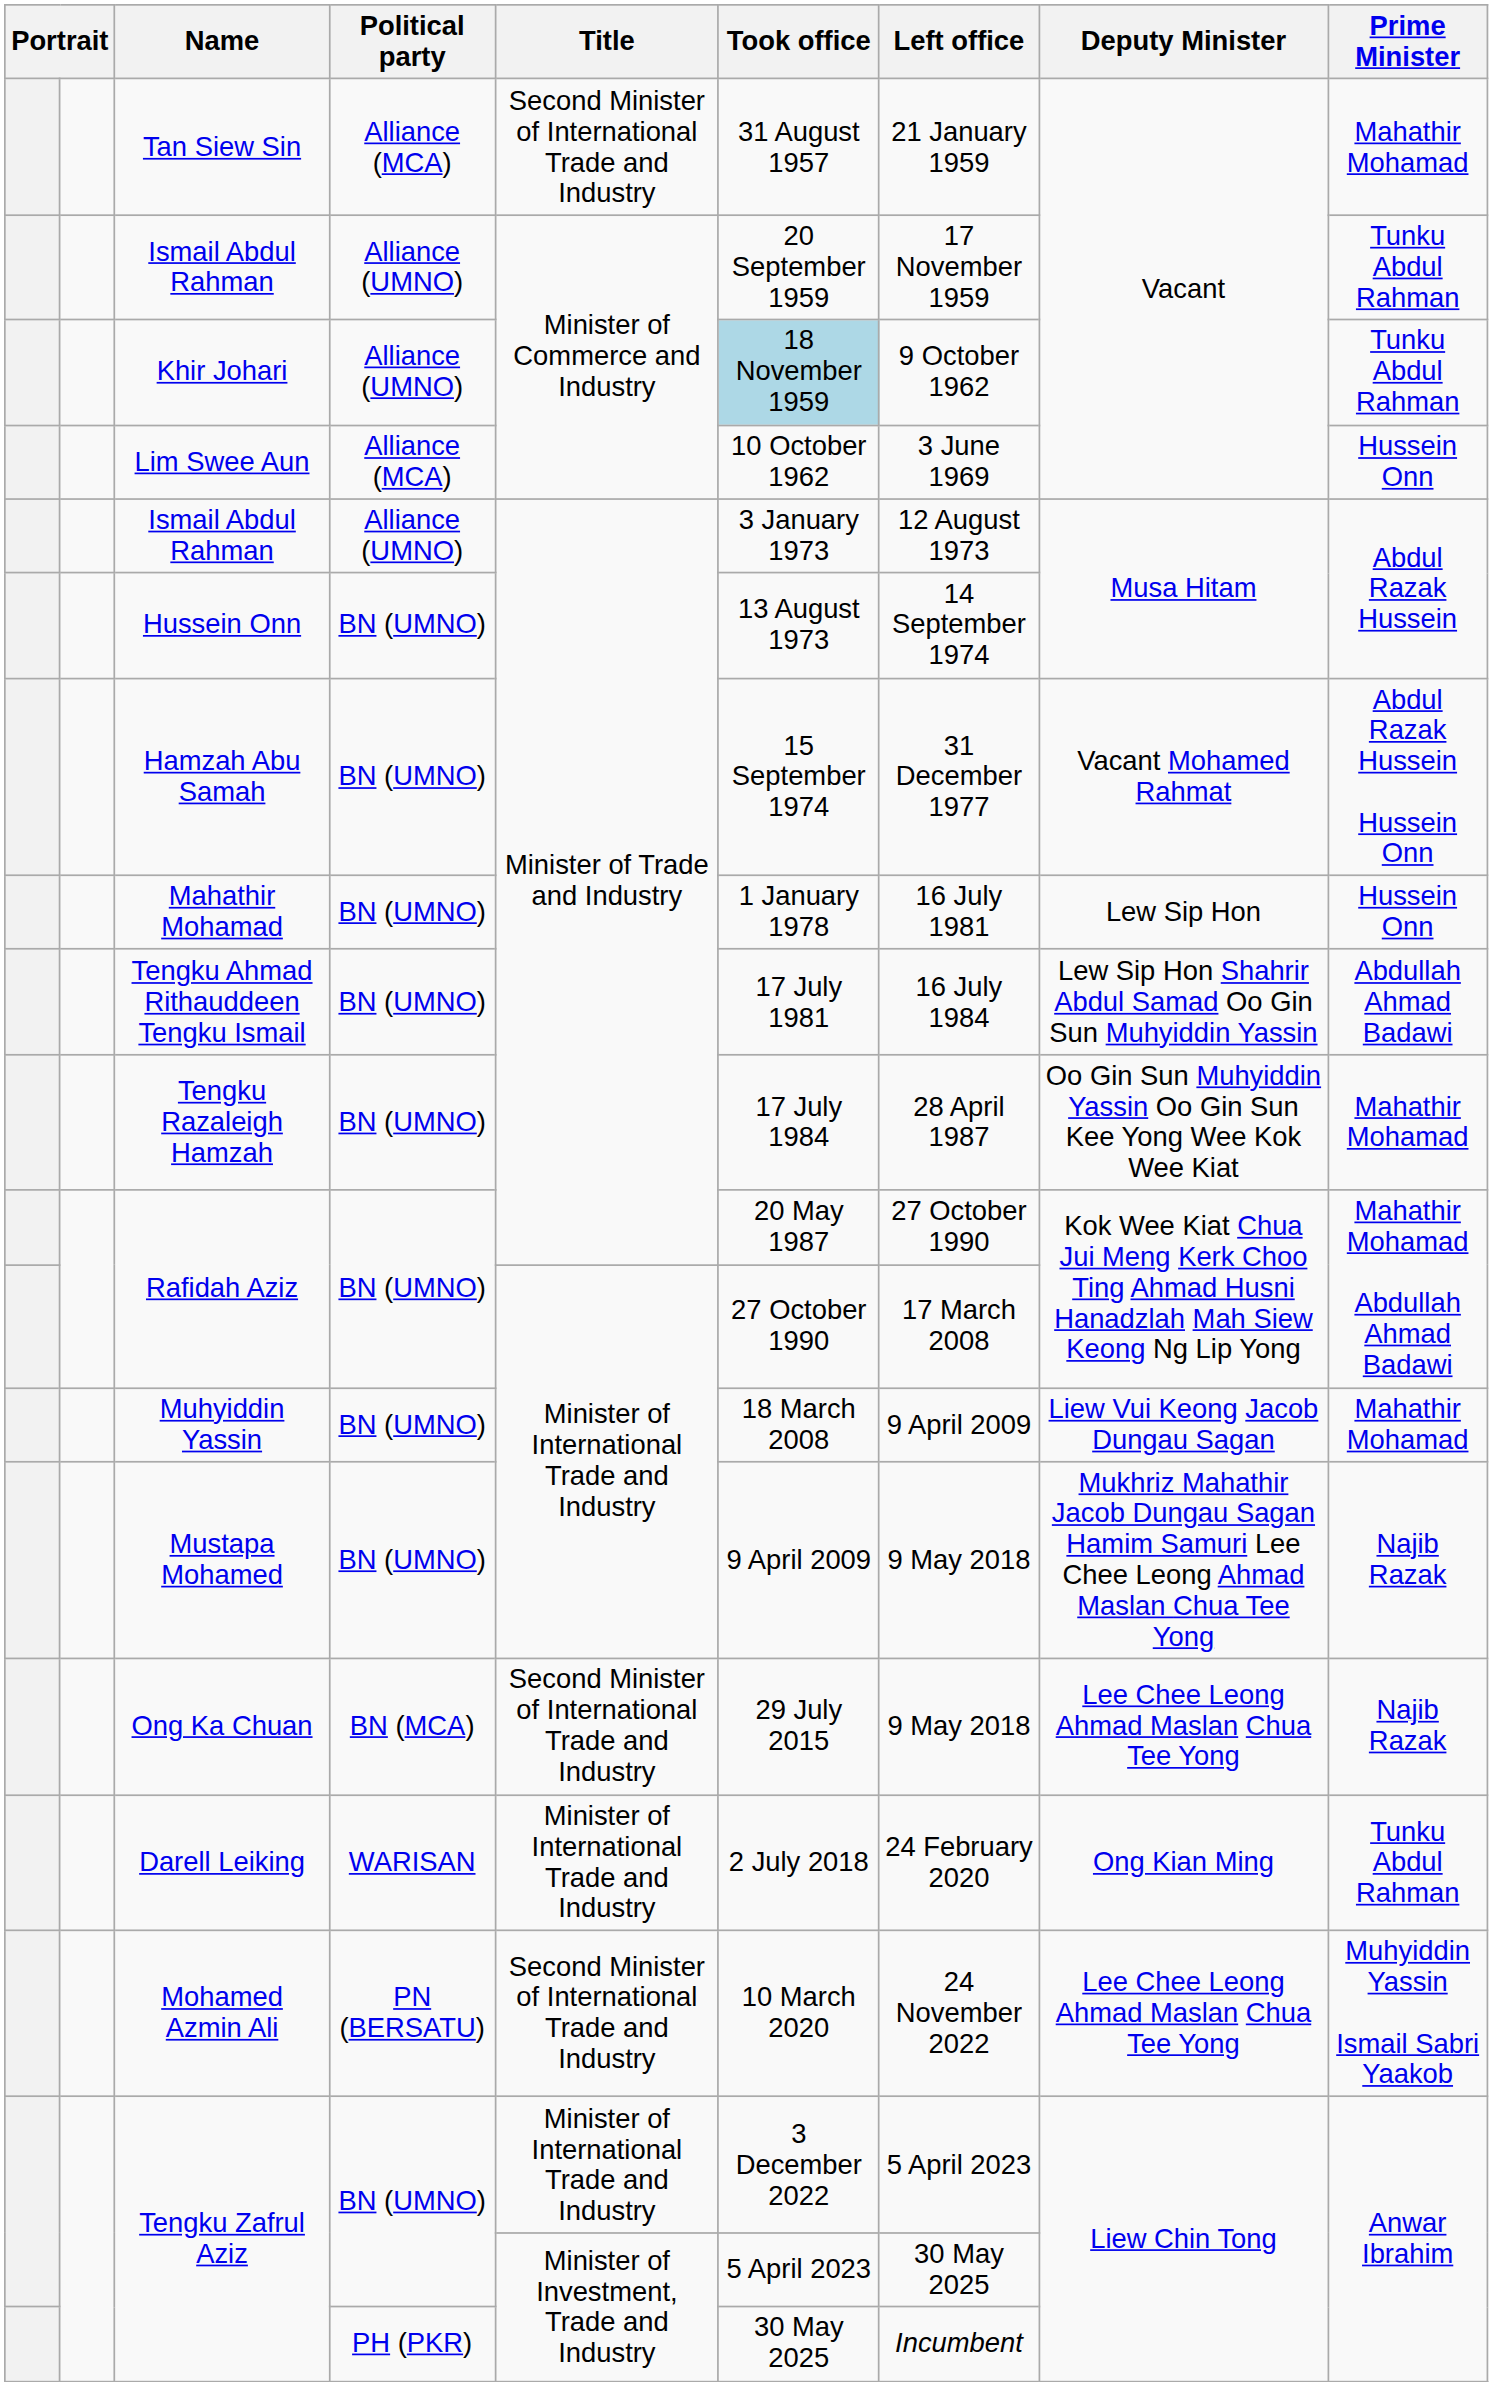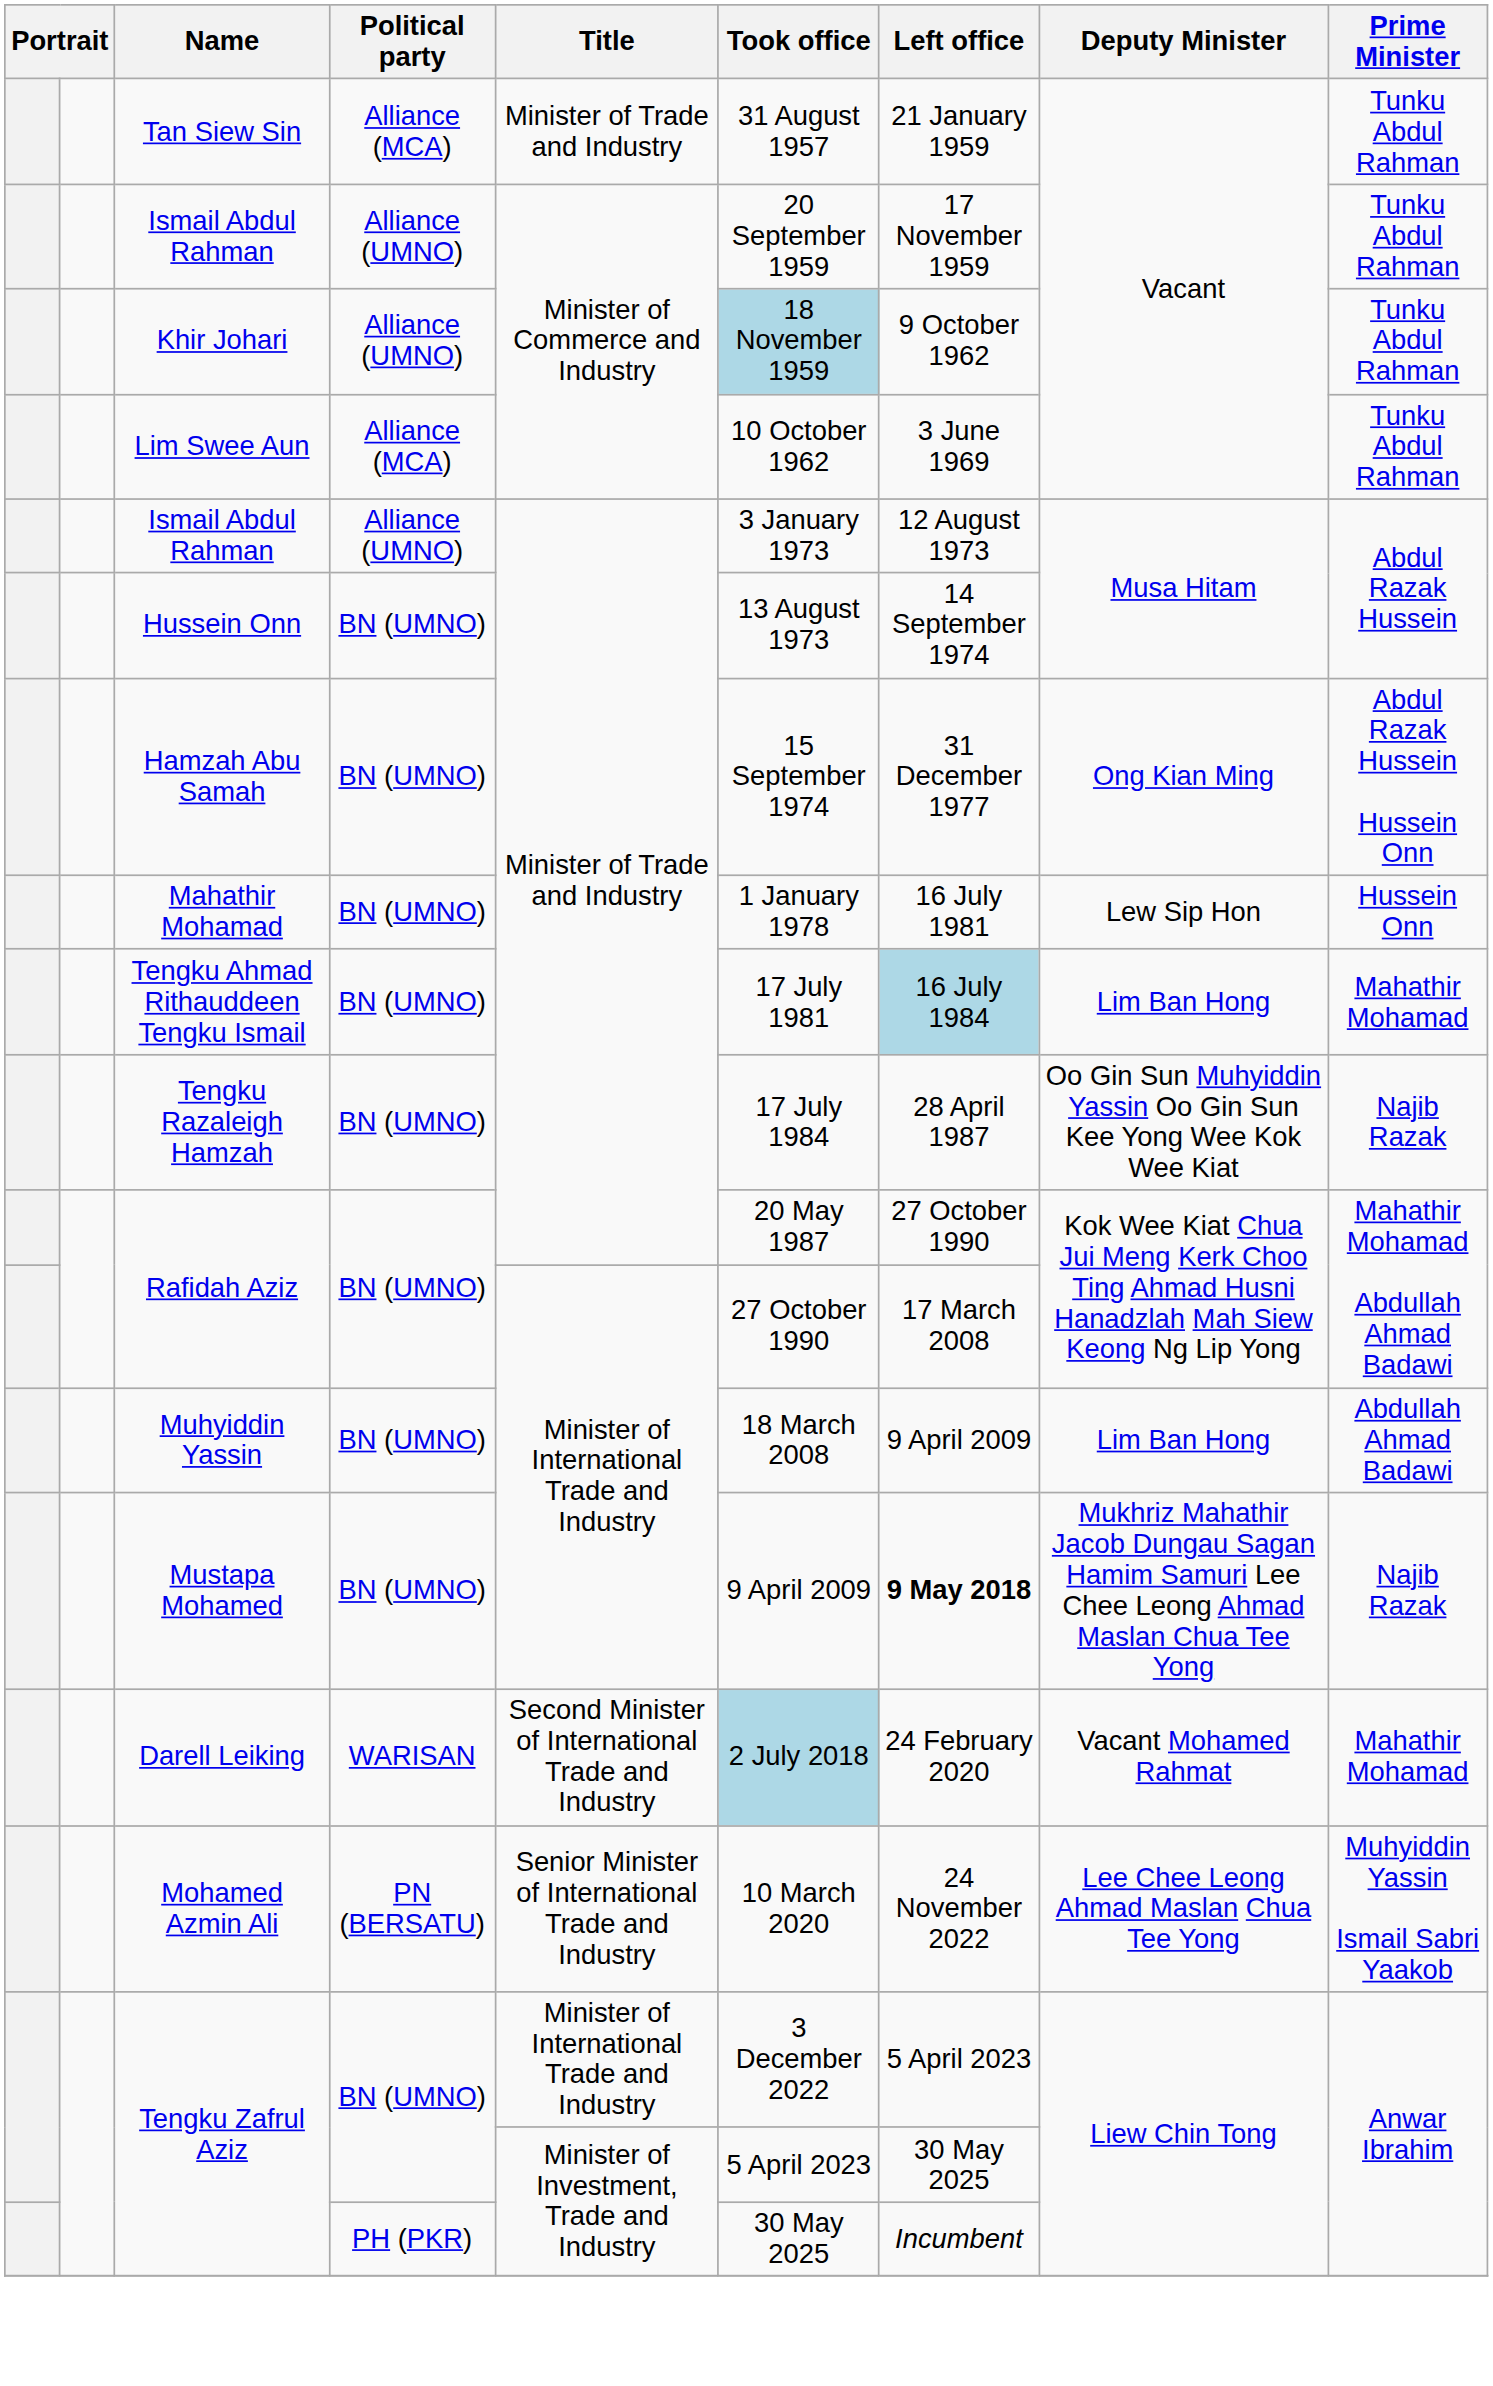(607, 146) Second Minister of International Trade and Industry -> (607, 131) Minister of Trade and Industry
(1408, 146) Mahathir Mohamad -> (1408, 131) Tunku Abdul Rahman
(1408, 461) Hussein Onn -> (1408, 446) Tunku Abdul Rahman
(1183, 776) Vacant Mohamed Rahmat -> (1183, 776) Ong Kian Ming
(959, 1001) no background -> (959, 1001) lightblue background
(1183, 1001) Lew Sip Hon Shahrir Abdul Samad Oo Gin Sun Muhyiddin Yassin -> (1183, 1001) Lim Ban Hong
(1408, 1001) Abdullah Ahmad Badawi -> (1408, 1001) Mahathir Mohamad
(1408, 1121) Mahathir Mohamad -> (1408, 1121) Najib Razak
(1183, 1424) Liew Vui Keong Jacob Dungau Sagan -> (1183, 1439) Lim Ban Hong
(1408, 1424) Mahathir Mohamad -> (1408, 1439) Abdullah Ahmad Badawi
(959, 1559) normal -> (959, 1590) bold
- row: (222, 1726)
(607, 1862) Minister of International Trade and Industry -> (607, 1757) Second Minister of International Trade and Industry
(799, 1862) no background -> (799, 1757) lightblue background
(1183, 1862) Ong Kian Ming -> (1183, 1757) Vacant Mohamed Rahmat
(1408, 1862) Tunku Abdul Rahman -> (1408, 1757) Mahathir Mohamad
(607, 2013) Second Minister of International Trade and Industry -> (607, 1908) Senior Minister of International Trade and Industry
